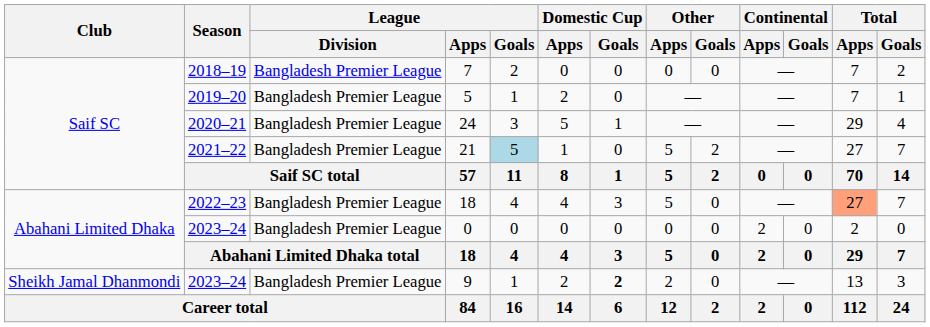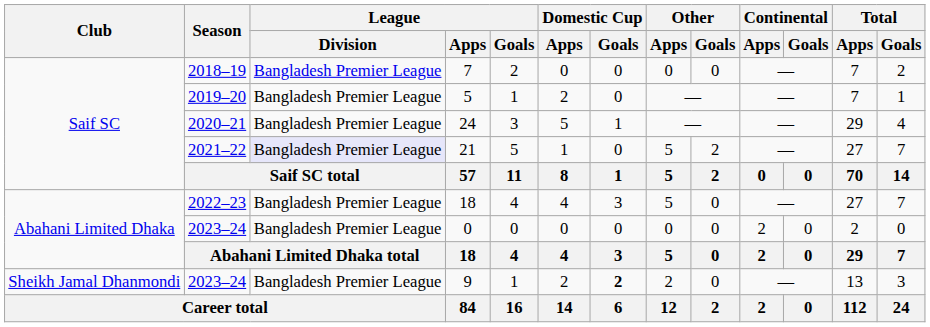(348, 149) no background -> (348, 149) lavender background
(514, 149) lightblue background -> (514, 149) no background
(855, 202) lightsalmon background -> (855, 202) no background
